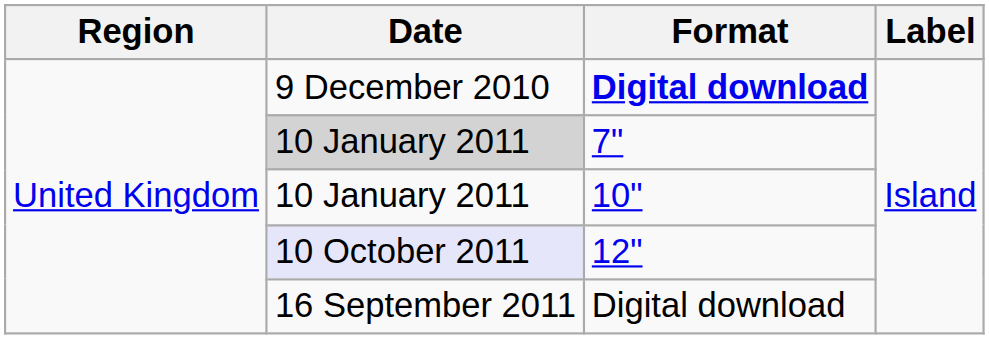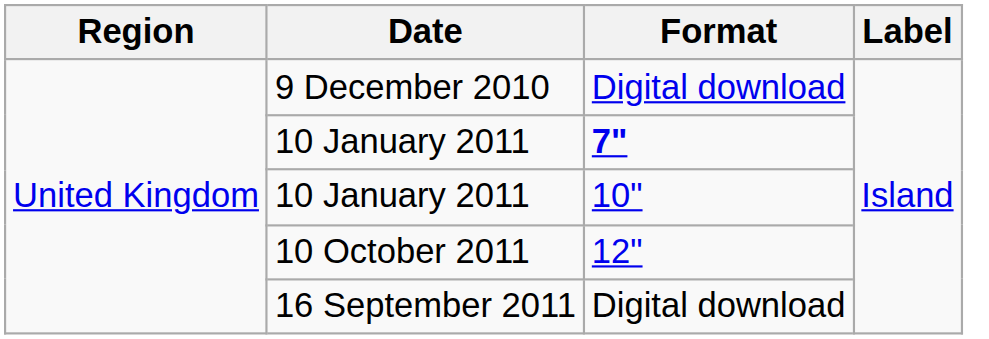(730, 86) bold -> (719, 86) normal
(402, 141) lightgrey background -> (402, 141) no background
(608, 141) normal -> (610, 141) bold
(402, 251) lavender background -> (402, 251) no background
